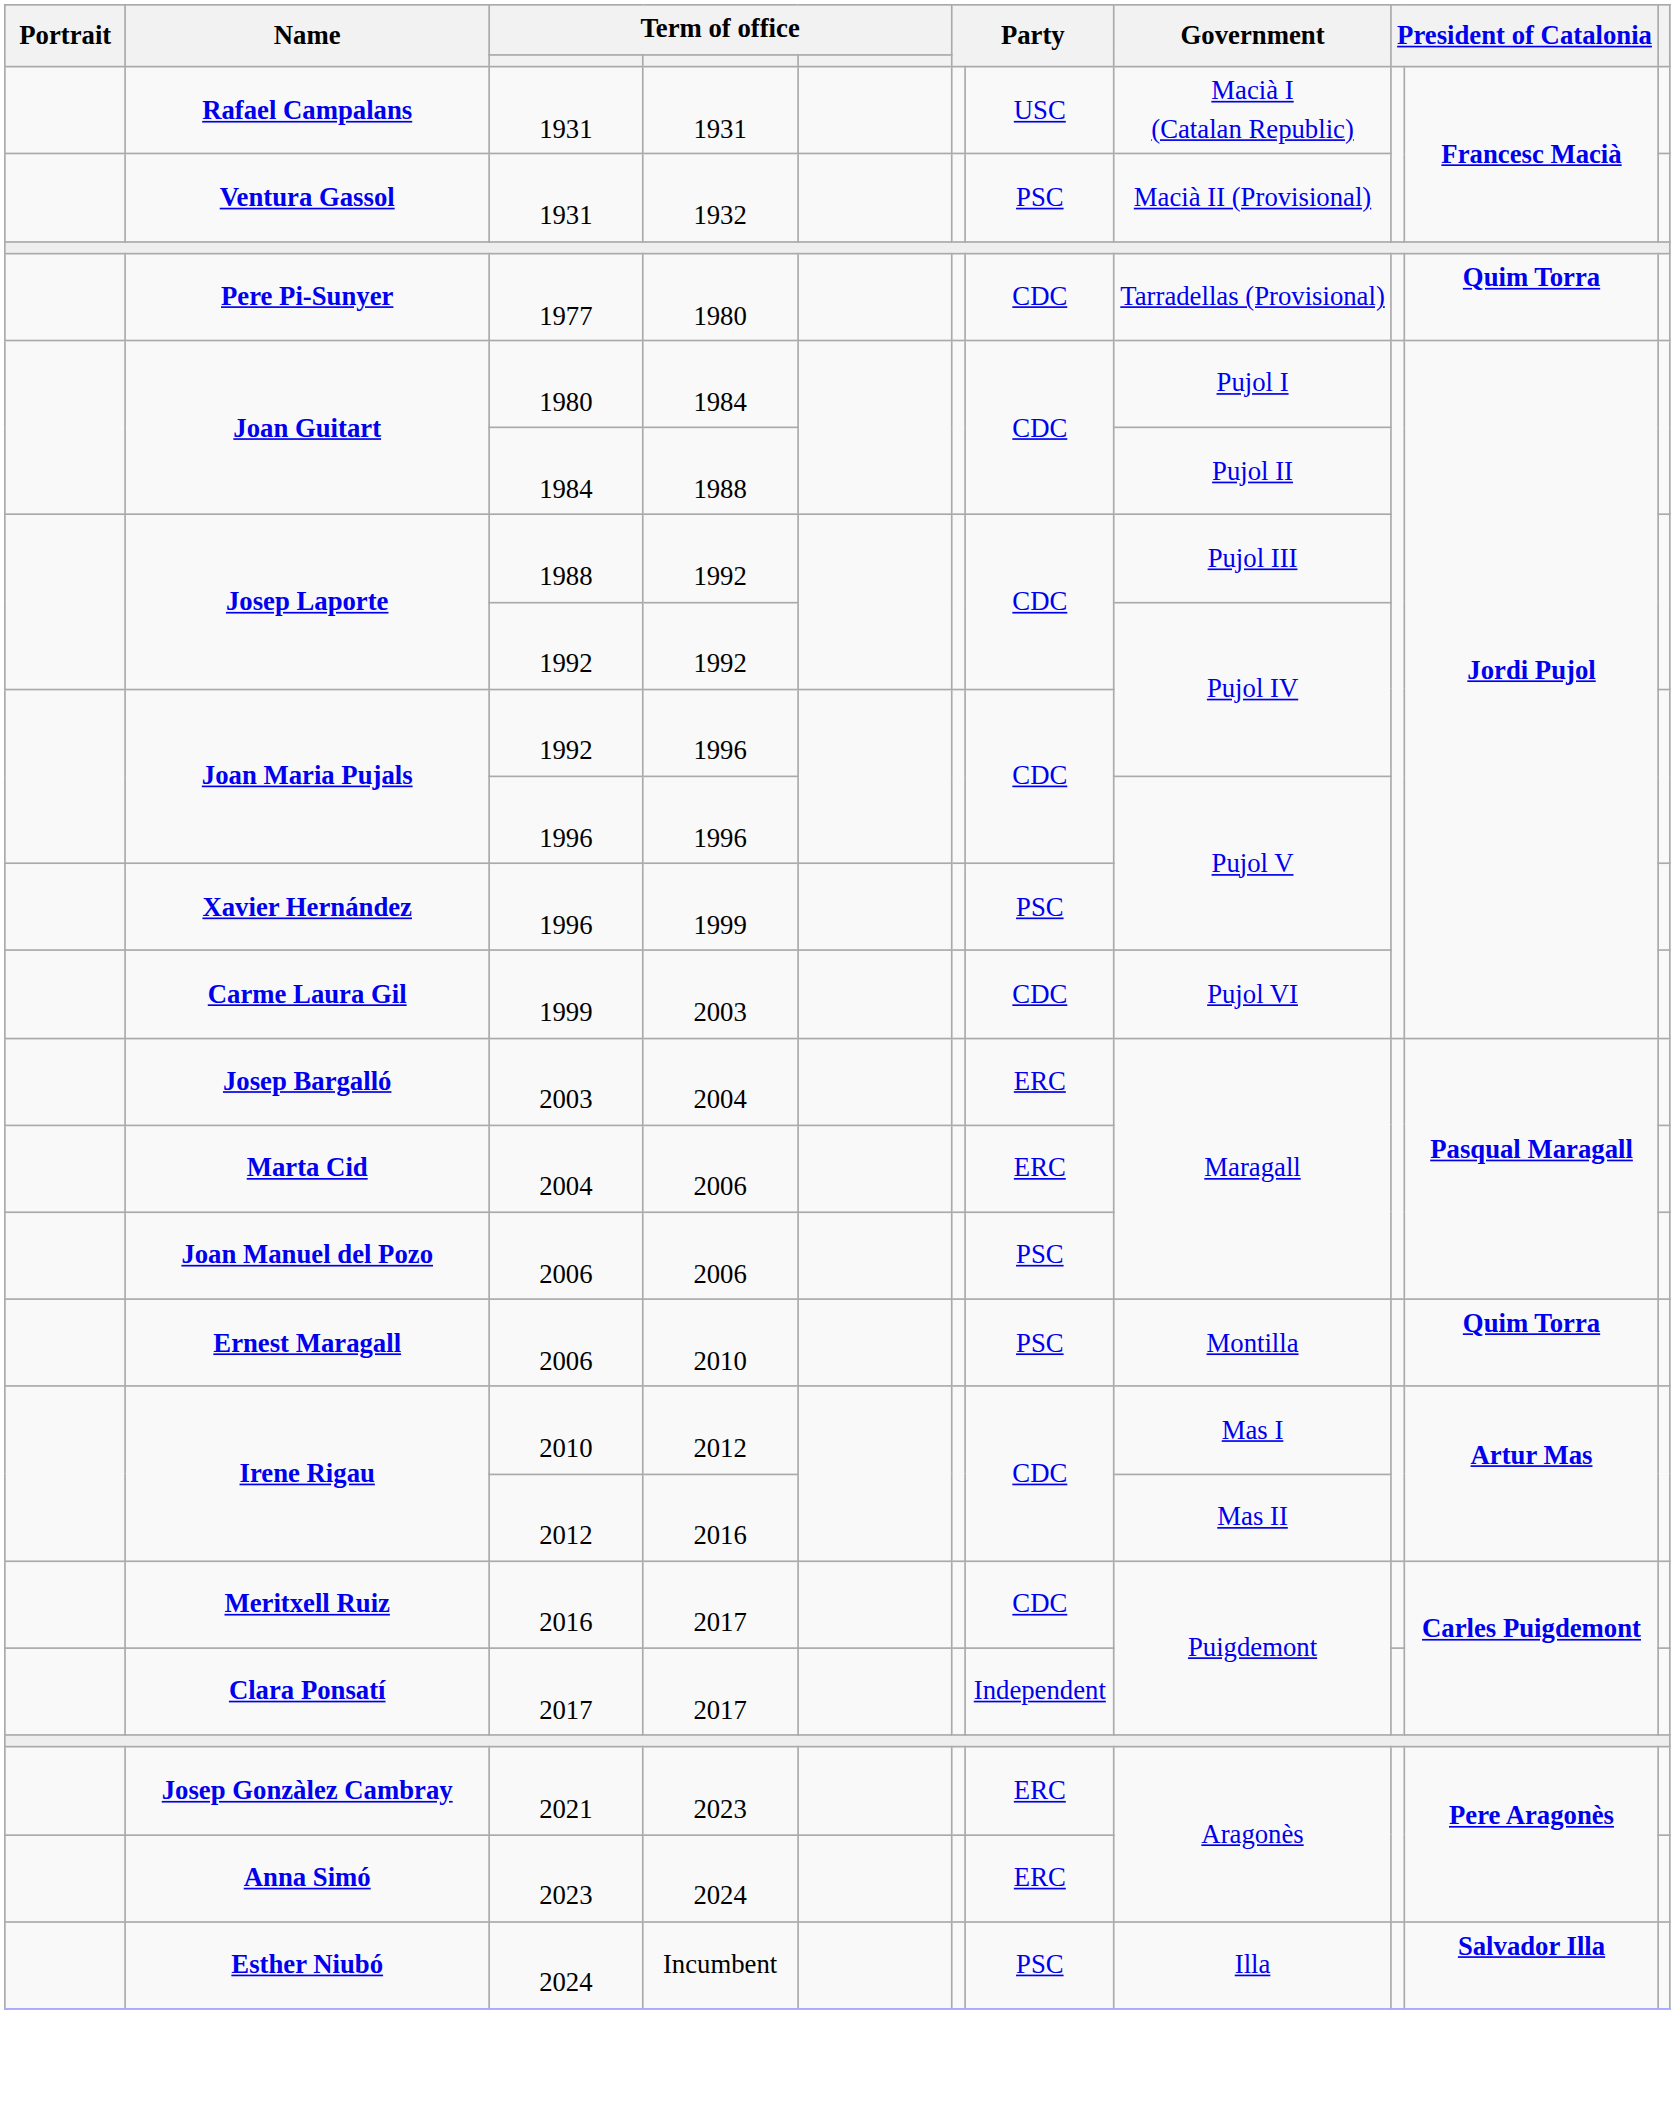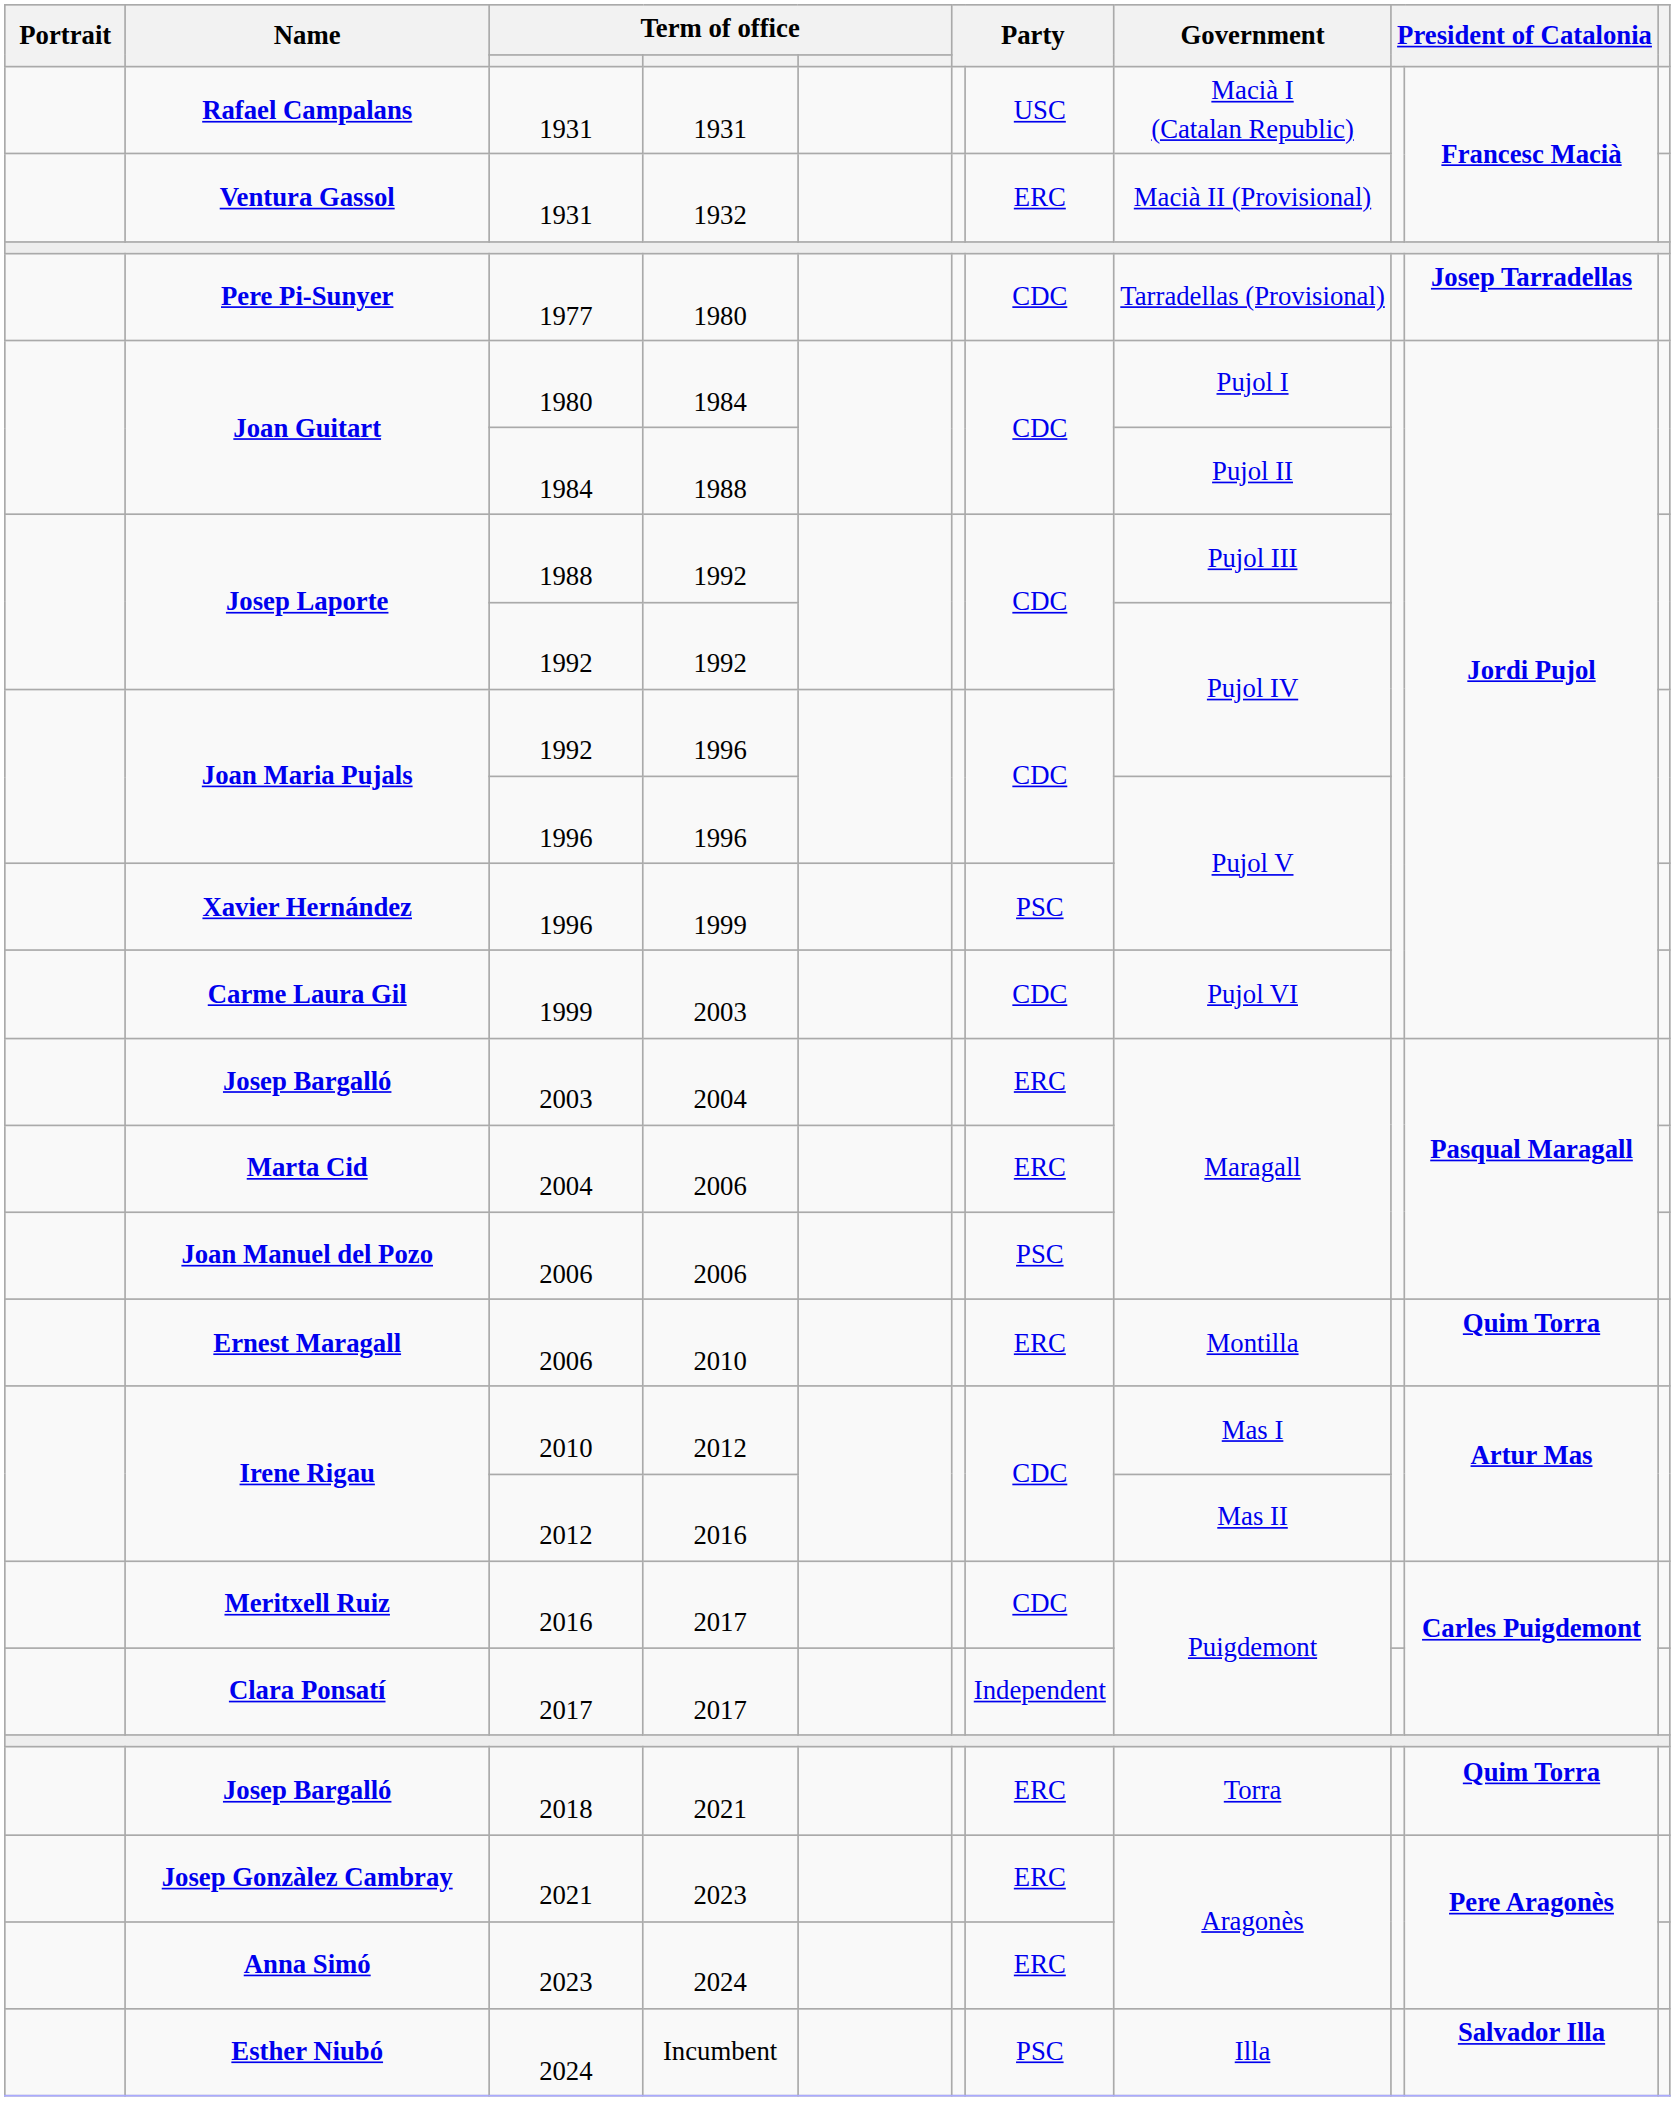(1040, 196) PSC -> (1040, 196) ERC
(1532, 277) Quim Torra -> (1532, 277) Josep Tarradellas
(1040, 1342) PSC -> (1040, 1342) ERC
+ row: (566, 1809)
